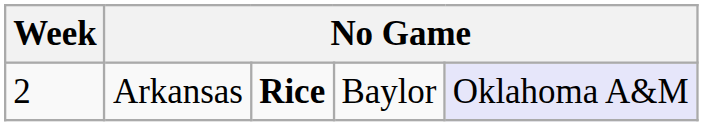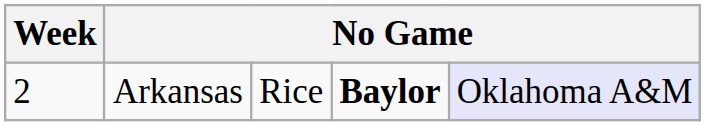(292, 91) bold -> (291, 91) normal
(389, 91) normal -> (390, 91) bold
